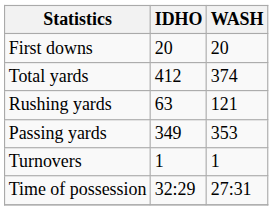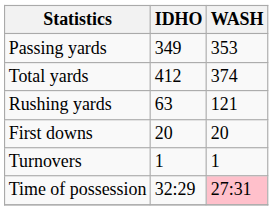rows swapped: (51, 48) <-> (58, 133)
(231, 190) no background -> (231, 190) pink background
